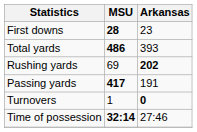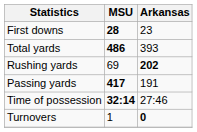rows swapped: (32, 100) <-> (54, 118)
